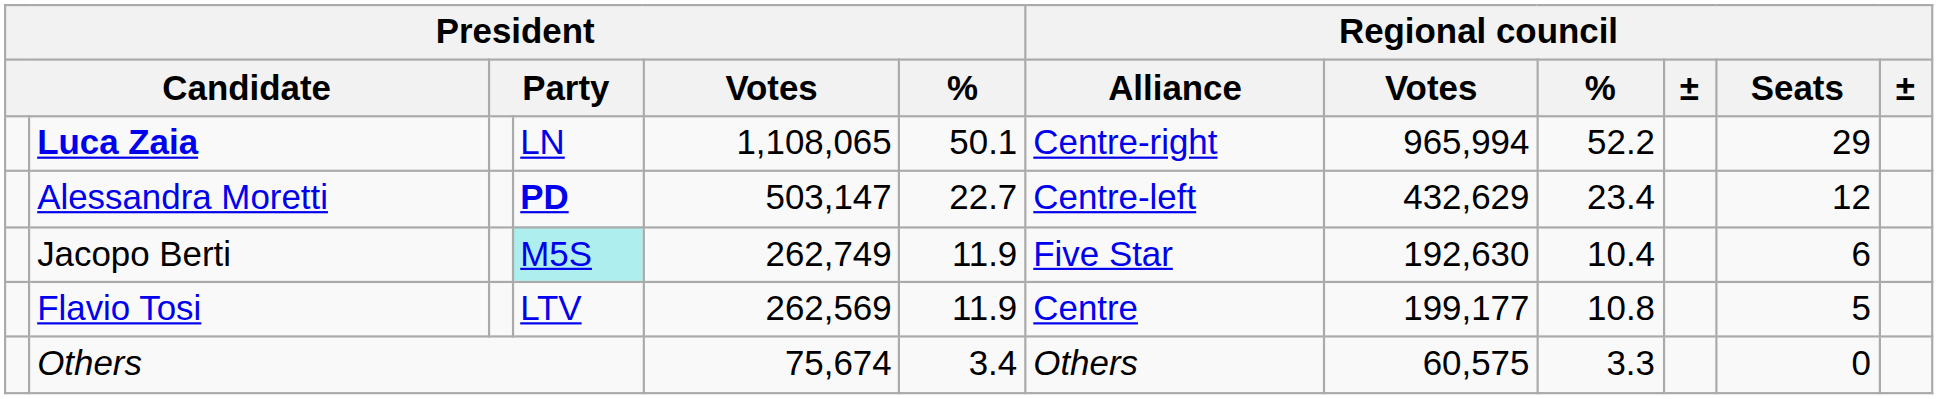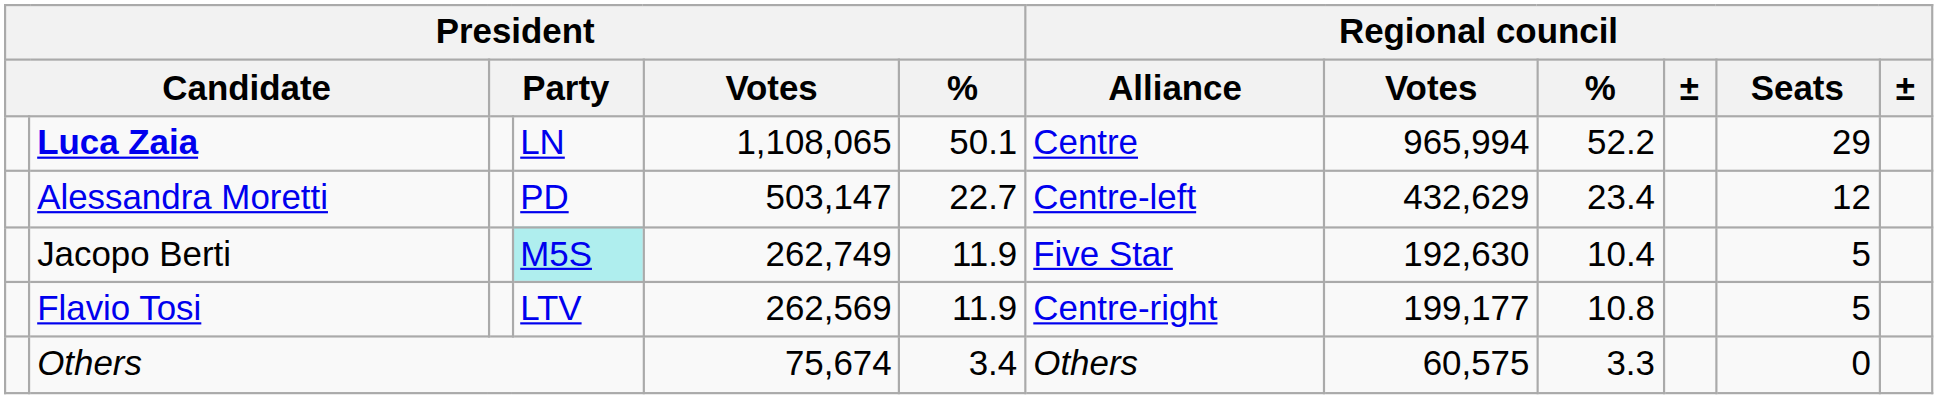(1125, 142) Centre-right -> (1086, 142) Centre
(544, 198) bold -> (544, 198) normal
(1861, 253) 6 -> (1861, 253) 5
(1086, 308) Centre -> (1125, 308) Centre-right
